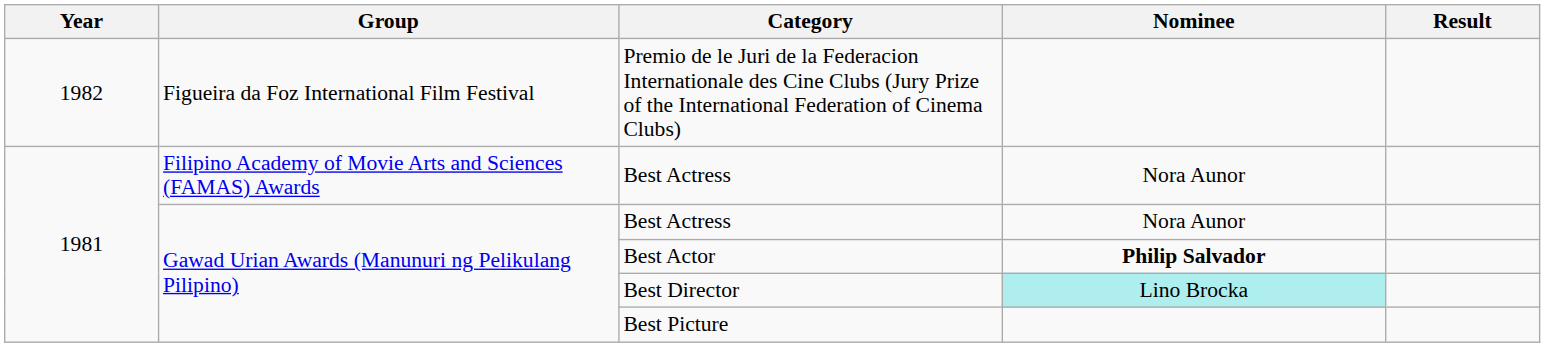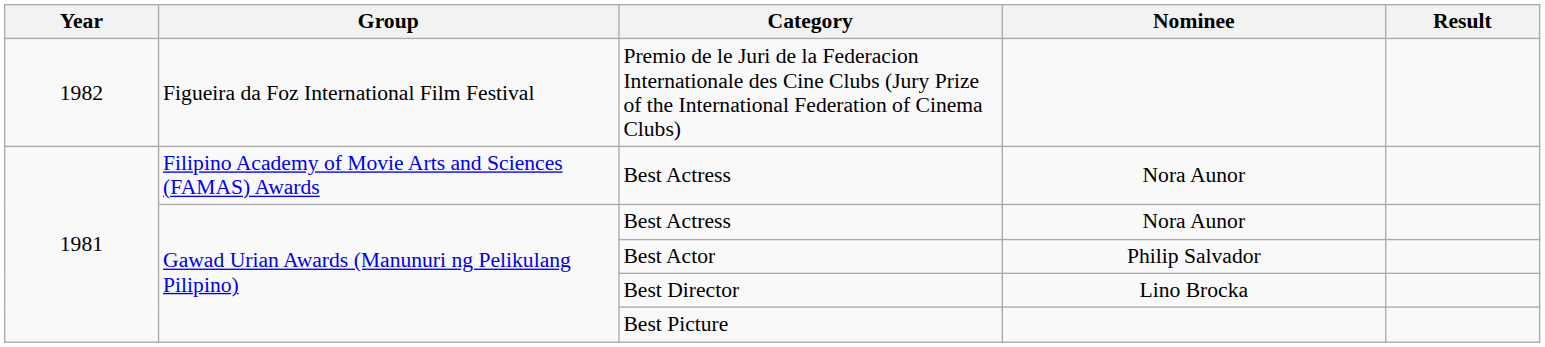(1194, 255) bold -> (1194, 255) normal
(1194, 290) paleturquoise background -> (1194, 290) no background
